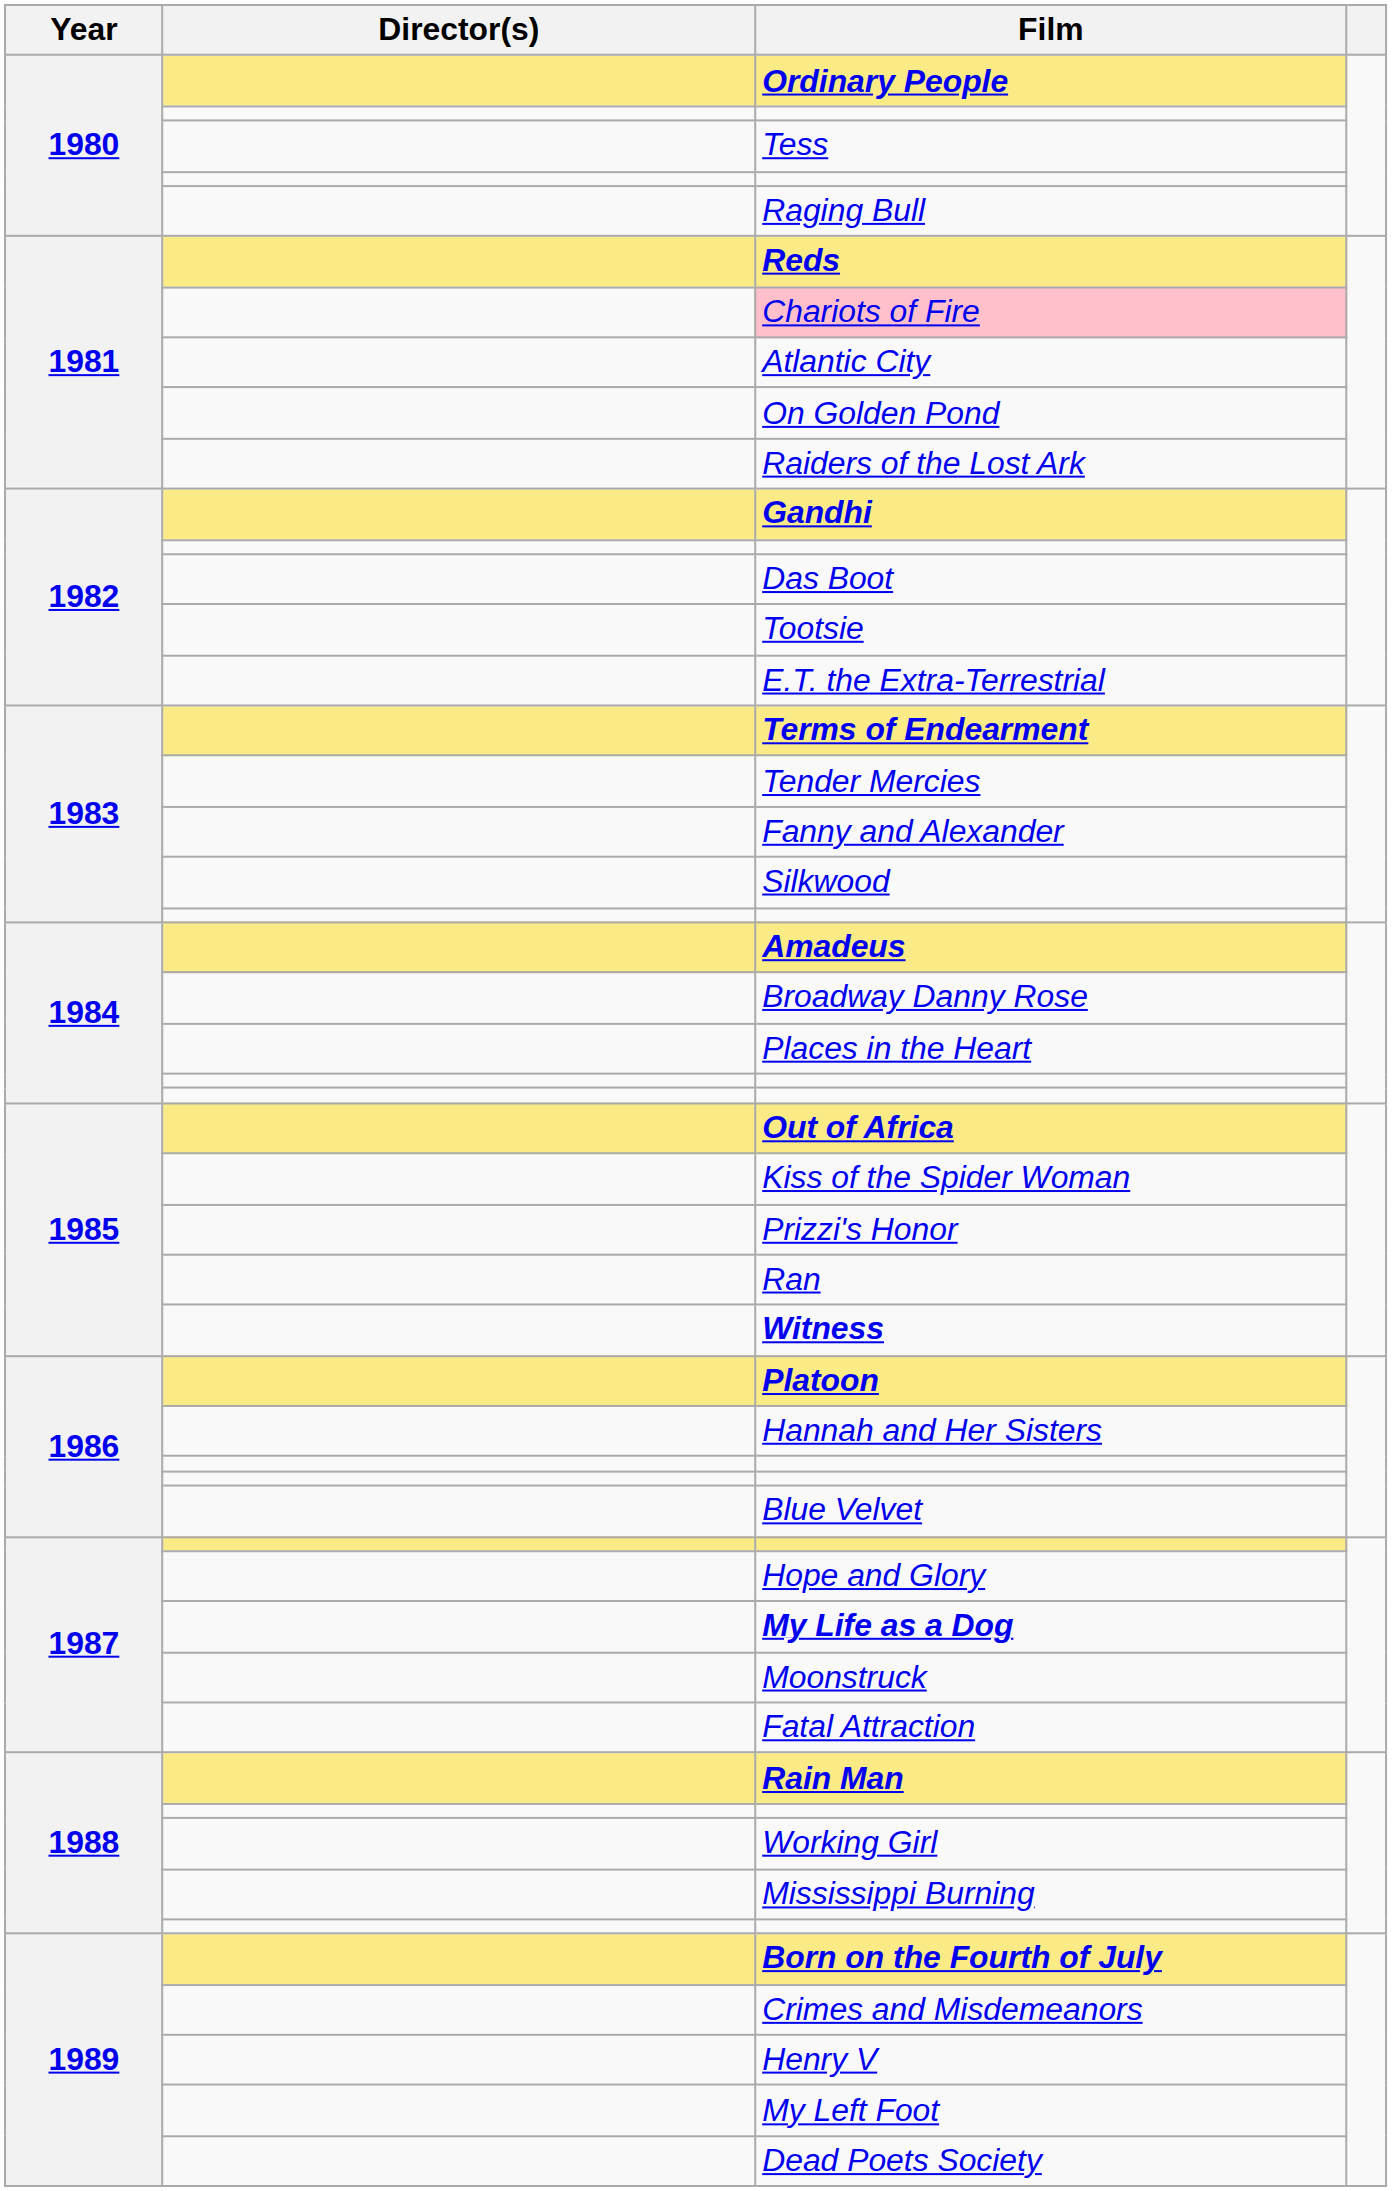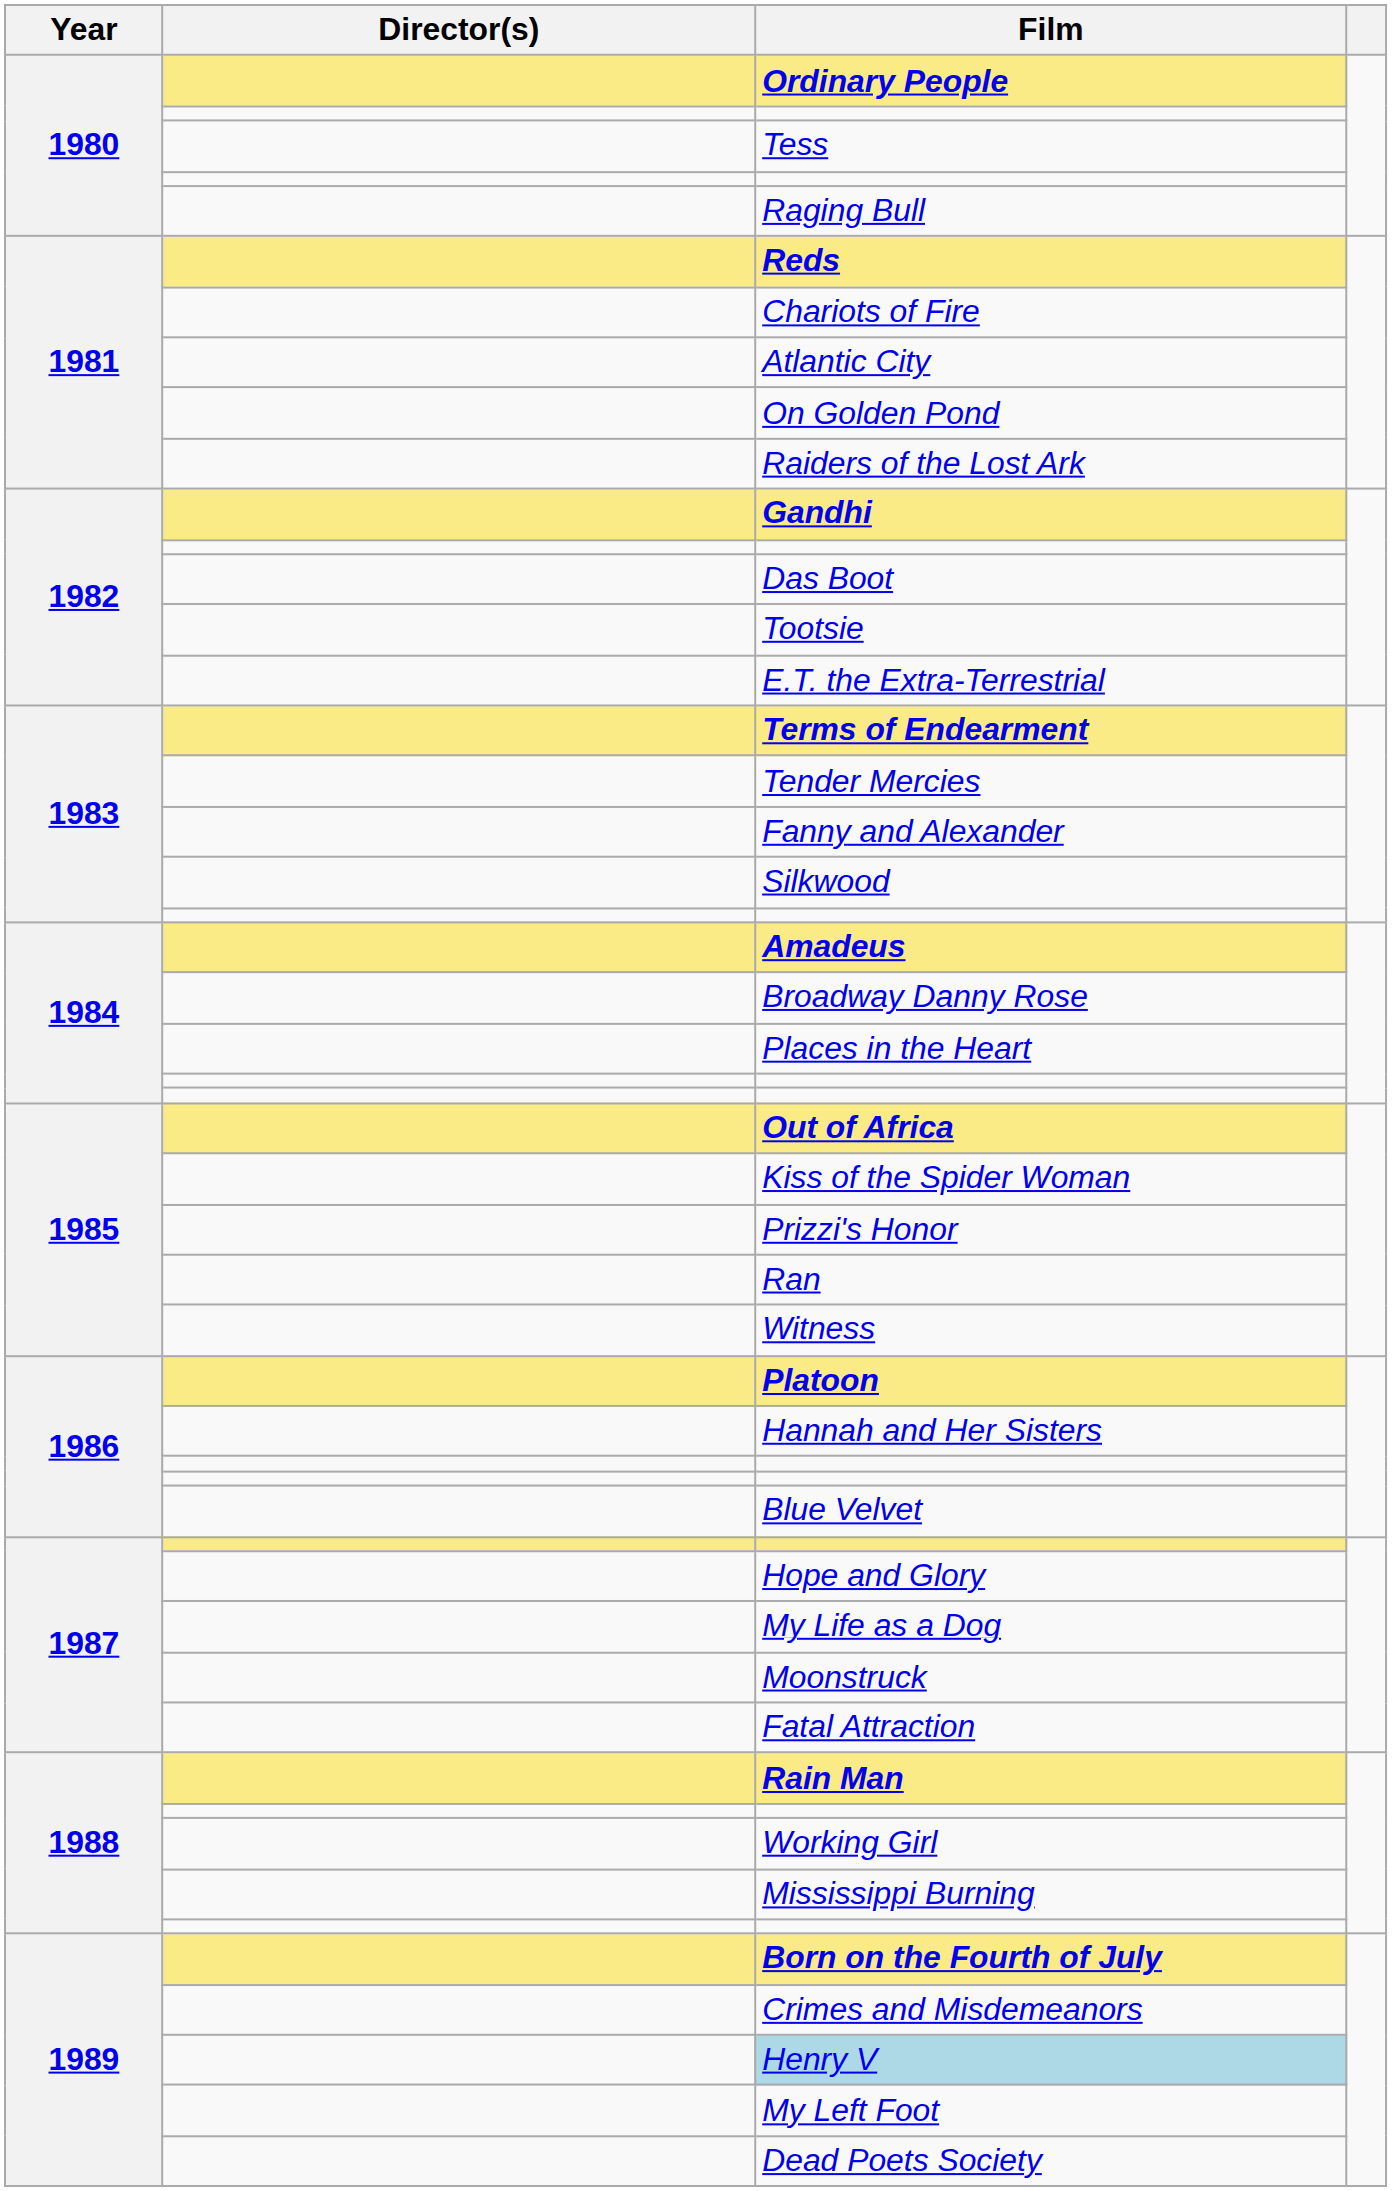(871, 311) pink background -> (871, 311) no background
(823, 1329) bold -> (819, 1329) normal
(888, 1626) bold -> (882, 1626) normal
(820, 2059) no background -> (820, 2059) lightblue background
